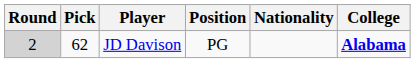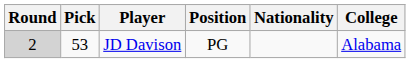(80, 44) 62 -> (80, 44) 53
(374, 44) bold -> (371, 44) normal
